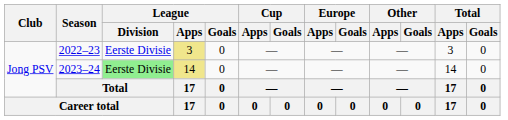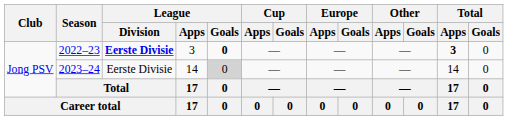(138, 50) normal -> (139, 50) bold
(189, 50) khaki background -> (192, 50) no background
(222, 50) normal -> (225, 50) bold
(451, 50) normal -> (453, 50) bold
(138, 69) lightgreen background -> (139, 69) no background
(189, 69) khaki background -> (192, 69) no background
(222, 69) no background -> (225, 69) lightgrey background
